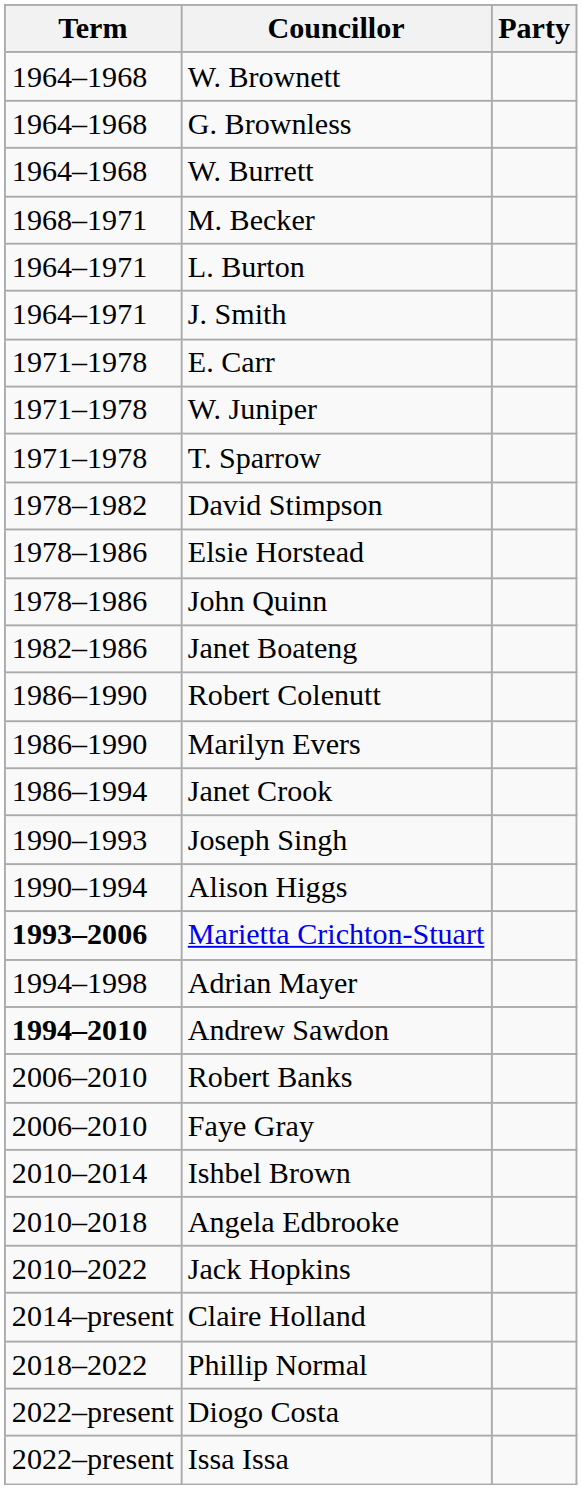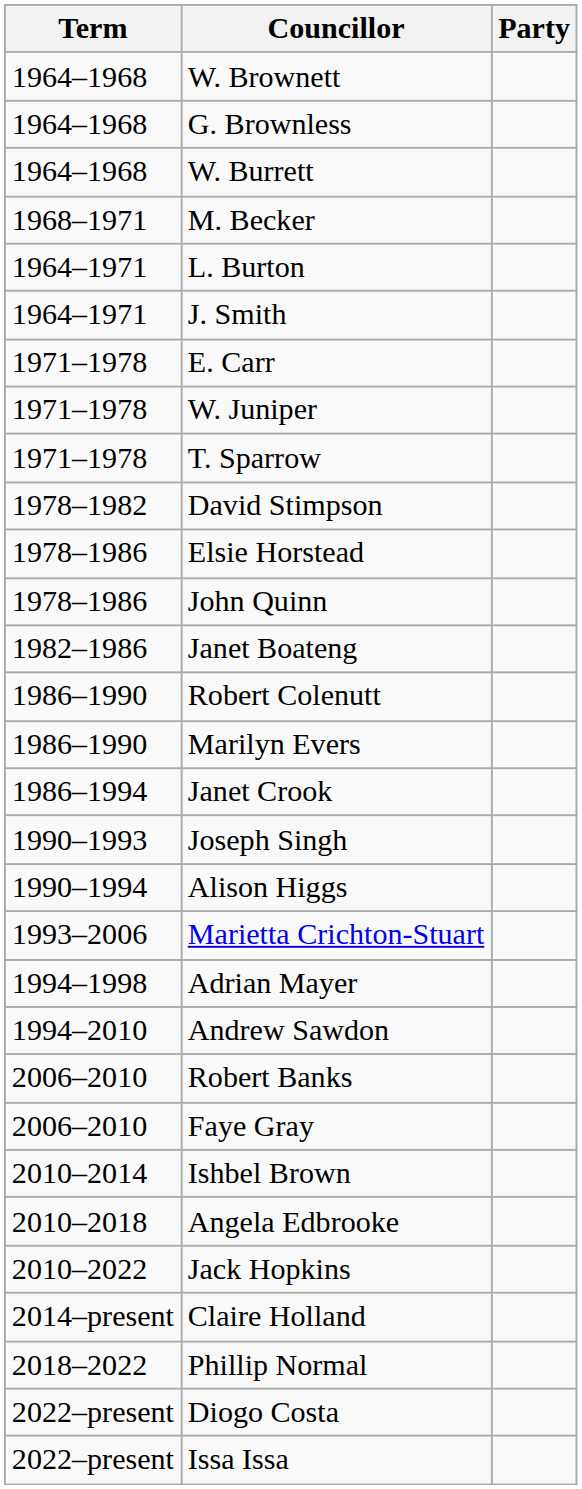(80, 934) bold -> (80, 934) normal
(80, 1030) bold -> (80, 1030) normal
